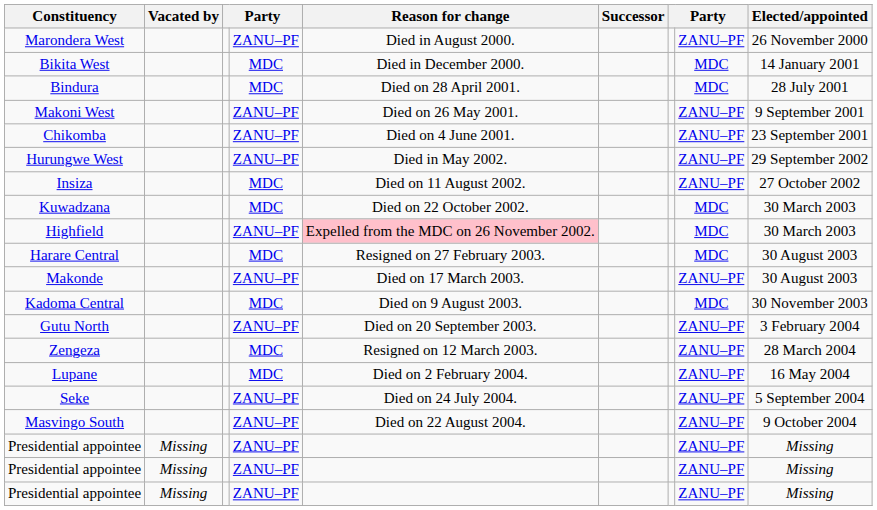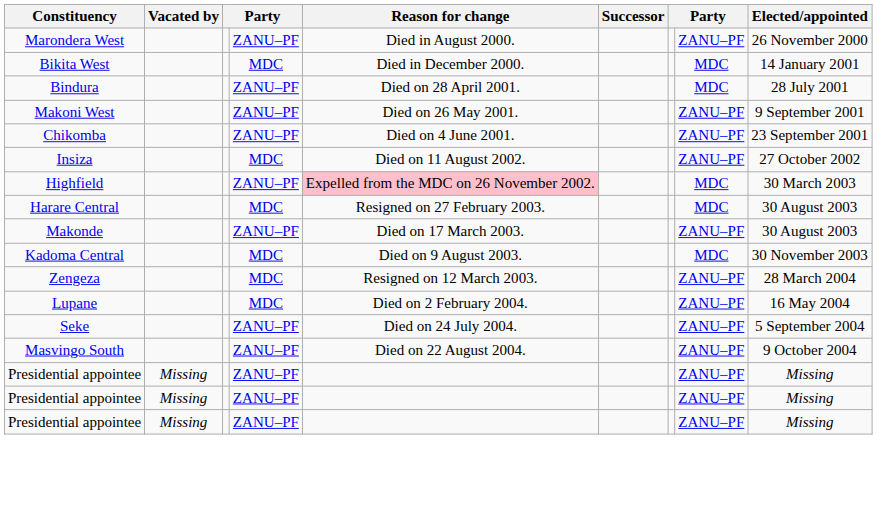(266, 87) MDC -> (266, 87) ZANU–PF
- row: (75, 159)
- row: (75, 207)
- row: (75, 326)
